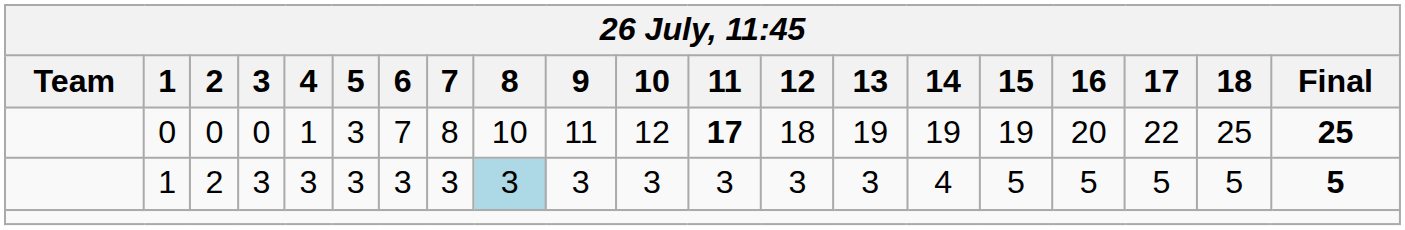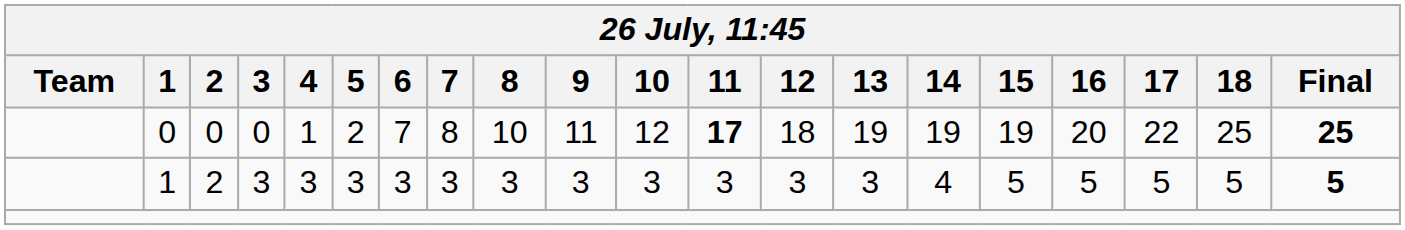(356, 132) 3 -> (356, 132) 2
(510, 183) lightblue background -> (510, 183) no background
